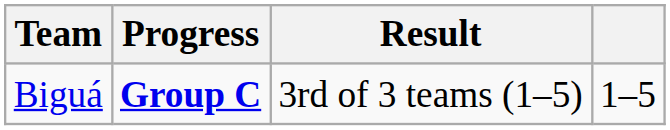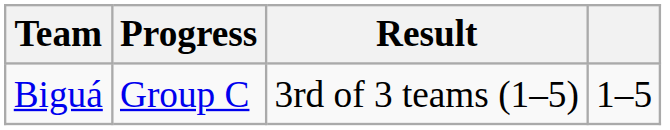(191, 93) bold -> (185, 93) normal
